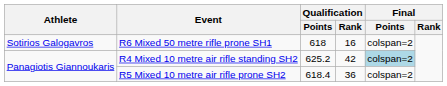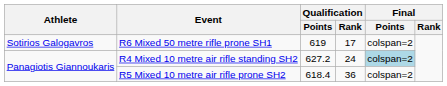(318, 43) 618 -> (318, 43) 619
(350, 43) 16 -> (350, 43) 17
(318, 59) 625.2 -> (318, 59) 627.2
(350, 59) 42 -> (350, 59) 24
